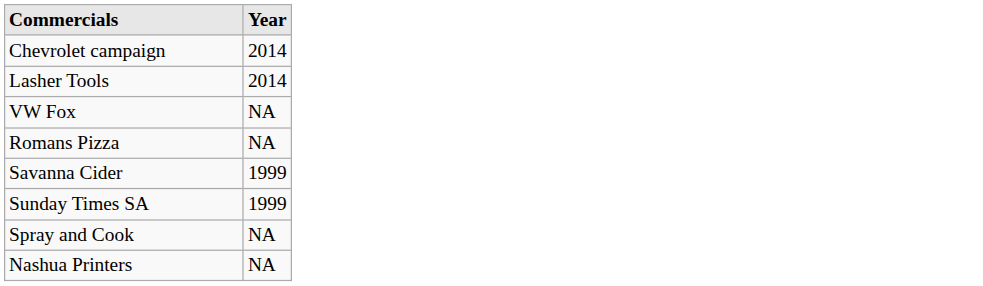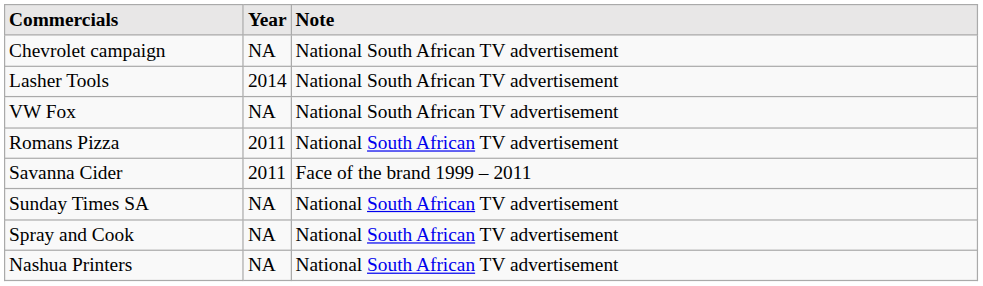+ column: (315, 19)
(267, 50) 2014 -> (262, 50) NA
(262, 142) NA -> (267, 142) 2011
(267, 173) 1999 -> (267, 173) 2011
(267, 204) 1999 -> (262, 204) NA
